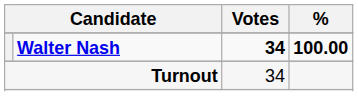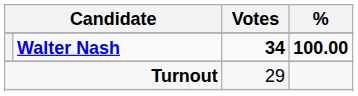(275, 76) 34 -> (275, 76) 29
